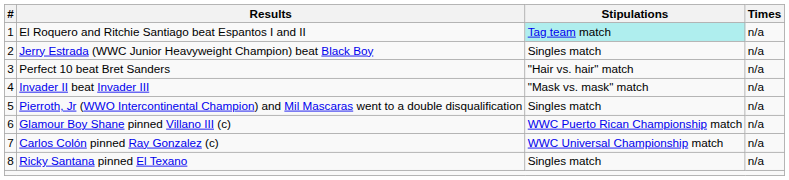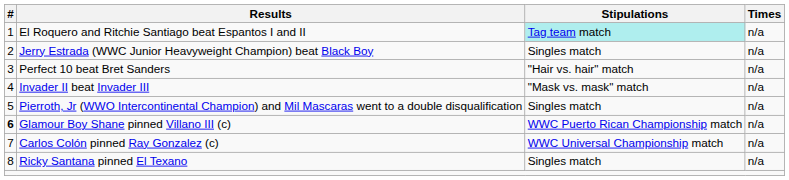(10, 124) normal -> (10, 124) bold
